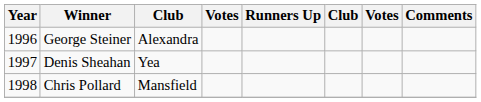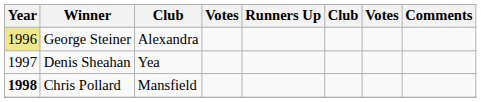(22, 39) no background -> (22, 39) khaki background
(22, 85) normal -> (22, 85) bold
